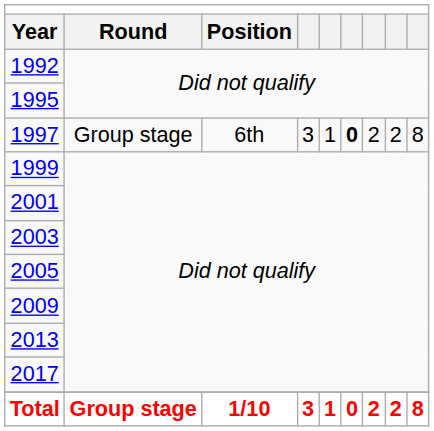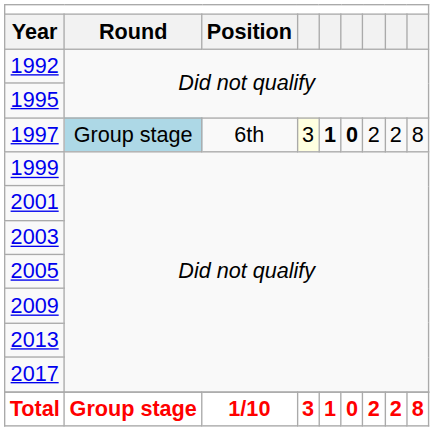(133, 134) no background -> (133, 134) lightblue background
(308, 134) no background -> (308, 134) lightyellow background
(330, 134) normal -> (330, 134) bold
